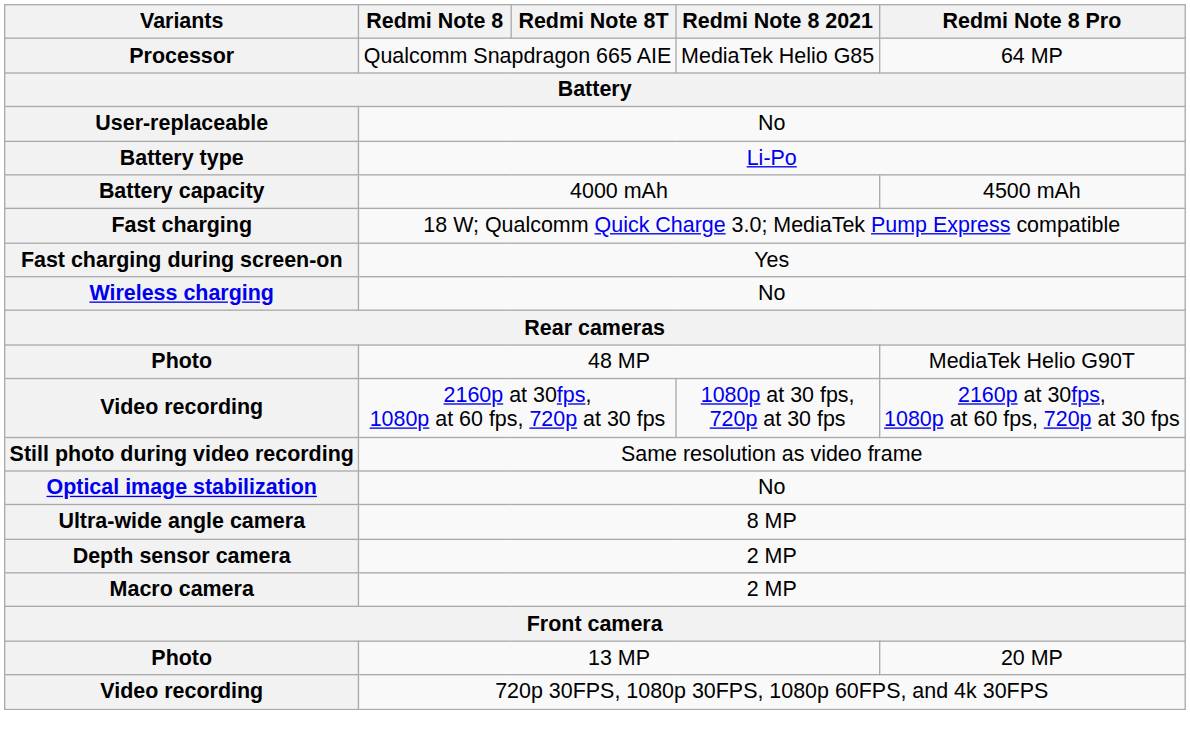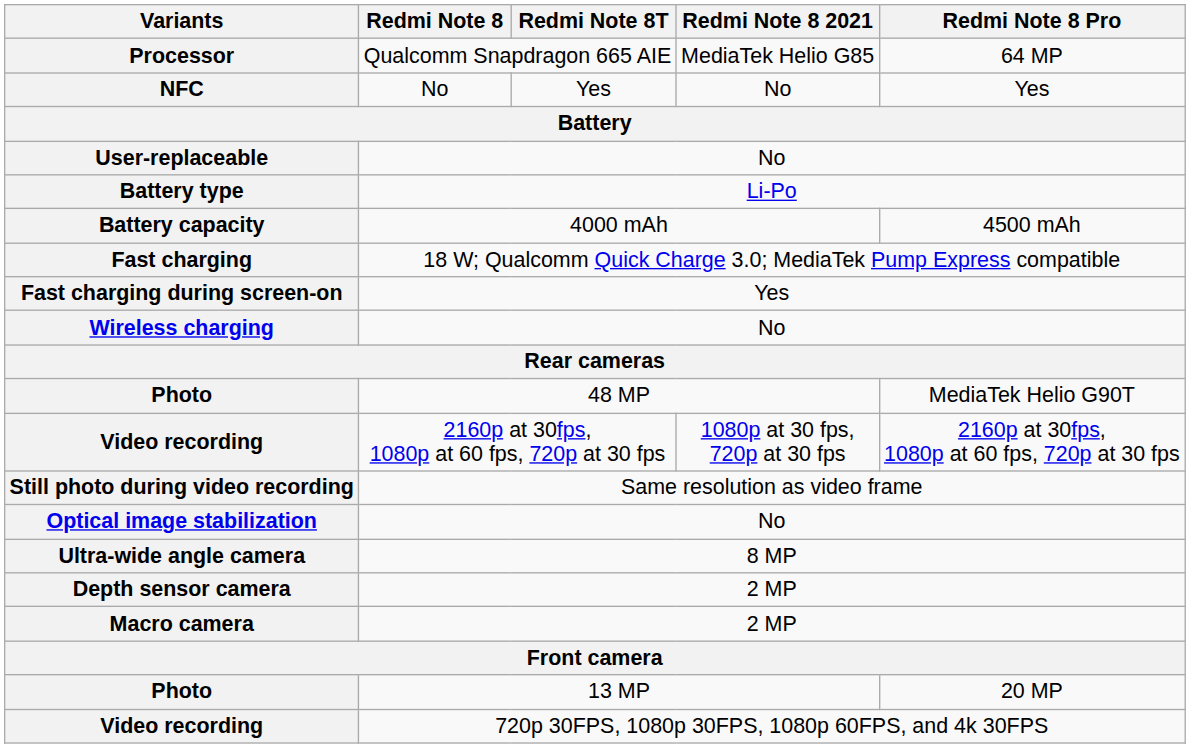+ row: (182, 89)
